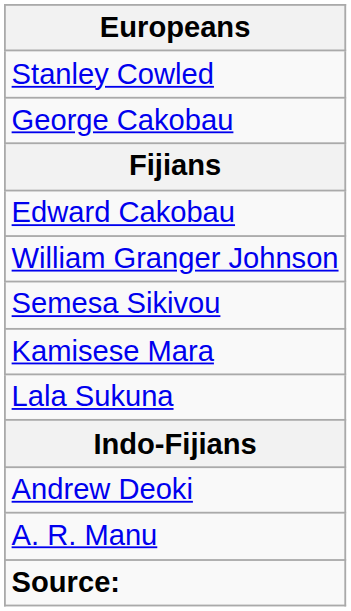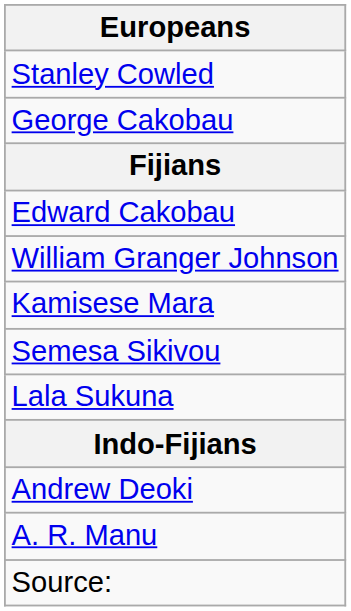(116, 304) Semesa Sikivou -> (113, 304) Kamisese Mara
(113, 350) Kamisese Mara -> (116, 350) Semesa Sikivou
(66, 581) bold -> (62, 581) normal
